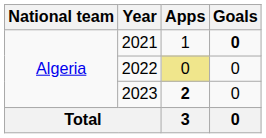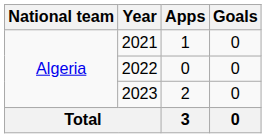(235, 42) bold -> (235, 42) normal
(185, 68) khaki background -> (185, 68) no background
(185, 94) bold -> (185, 94) normal
